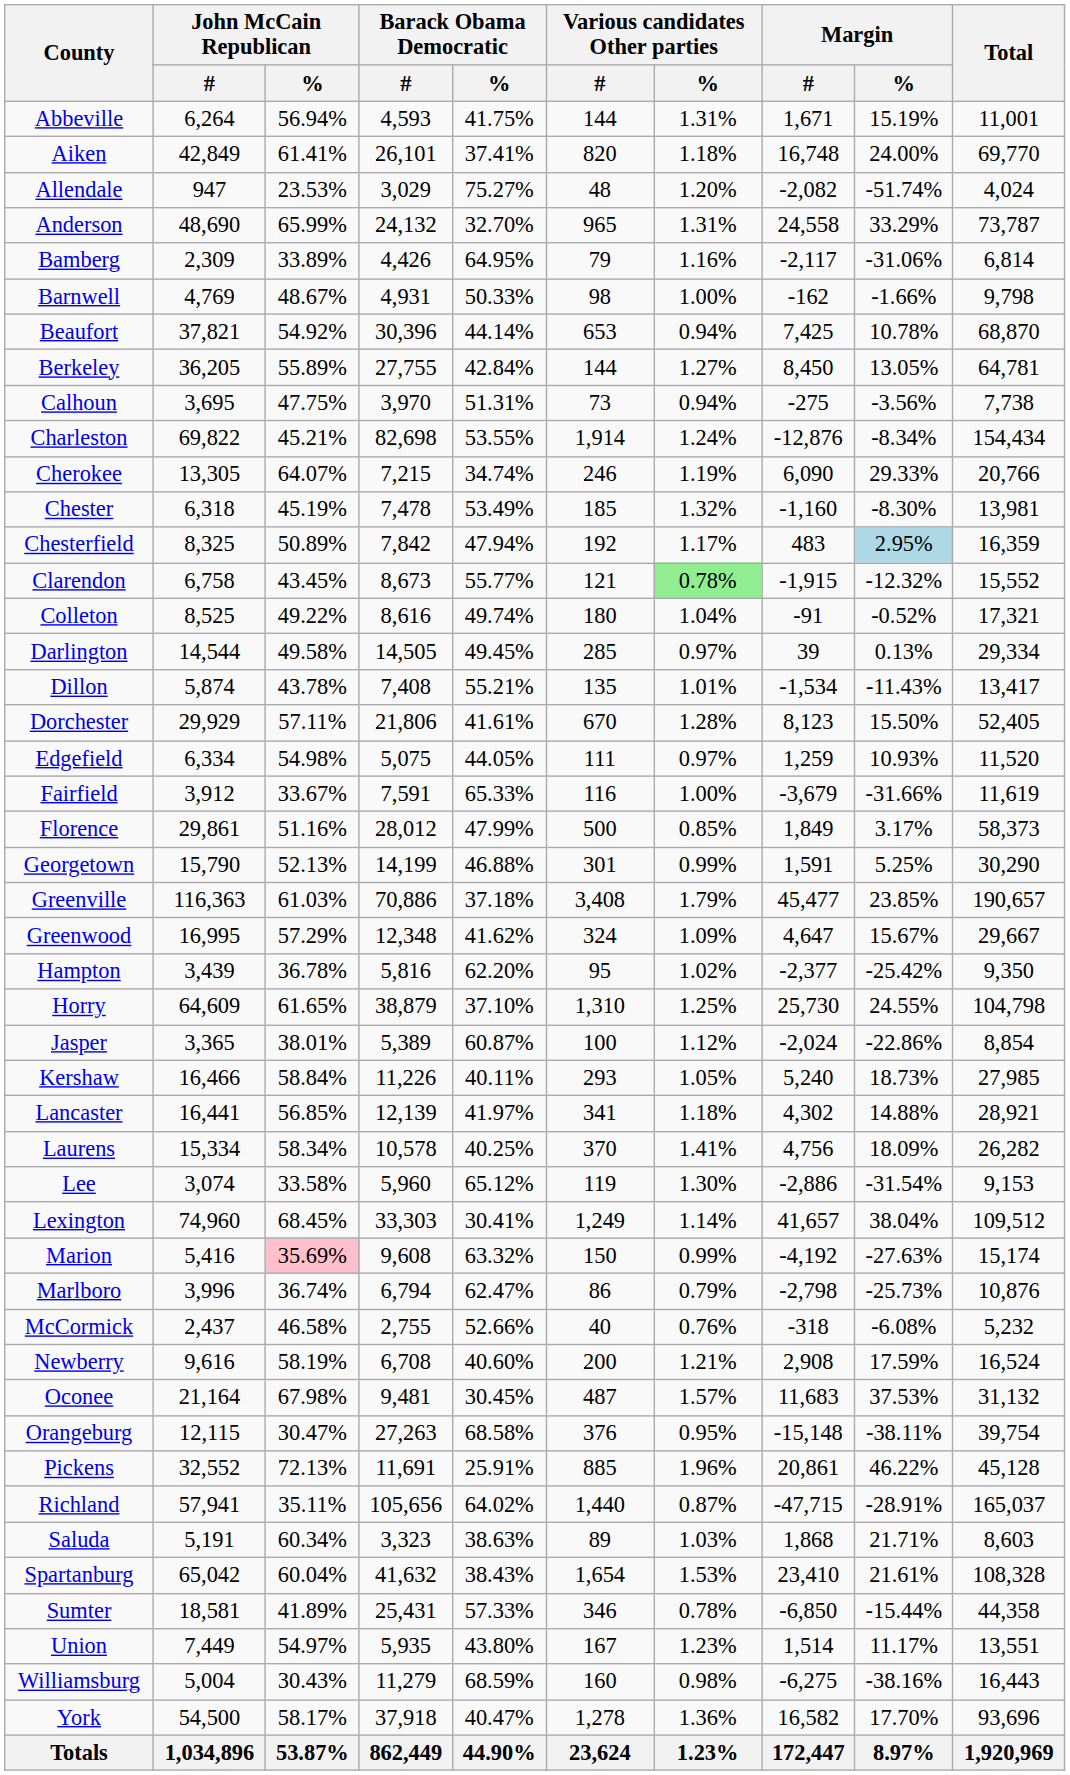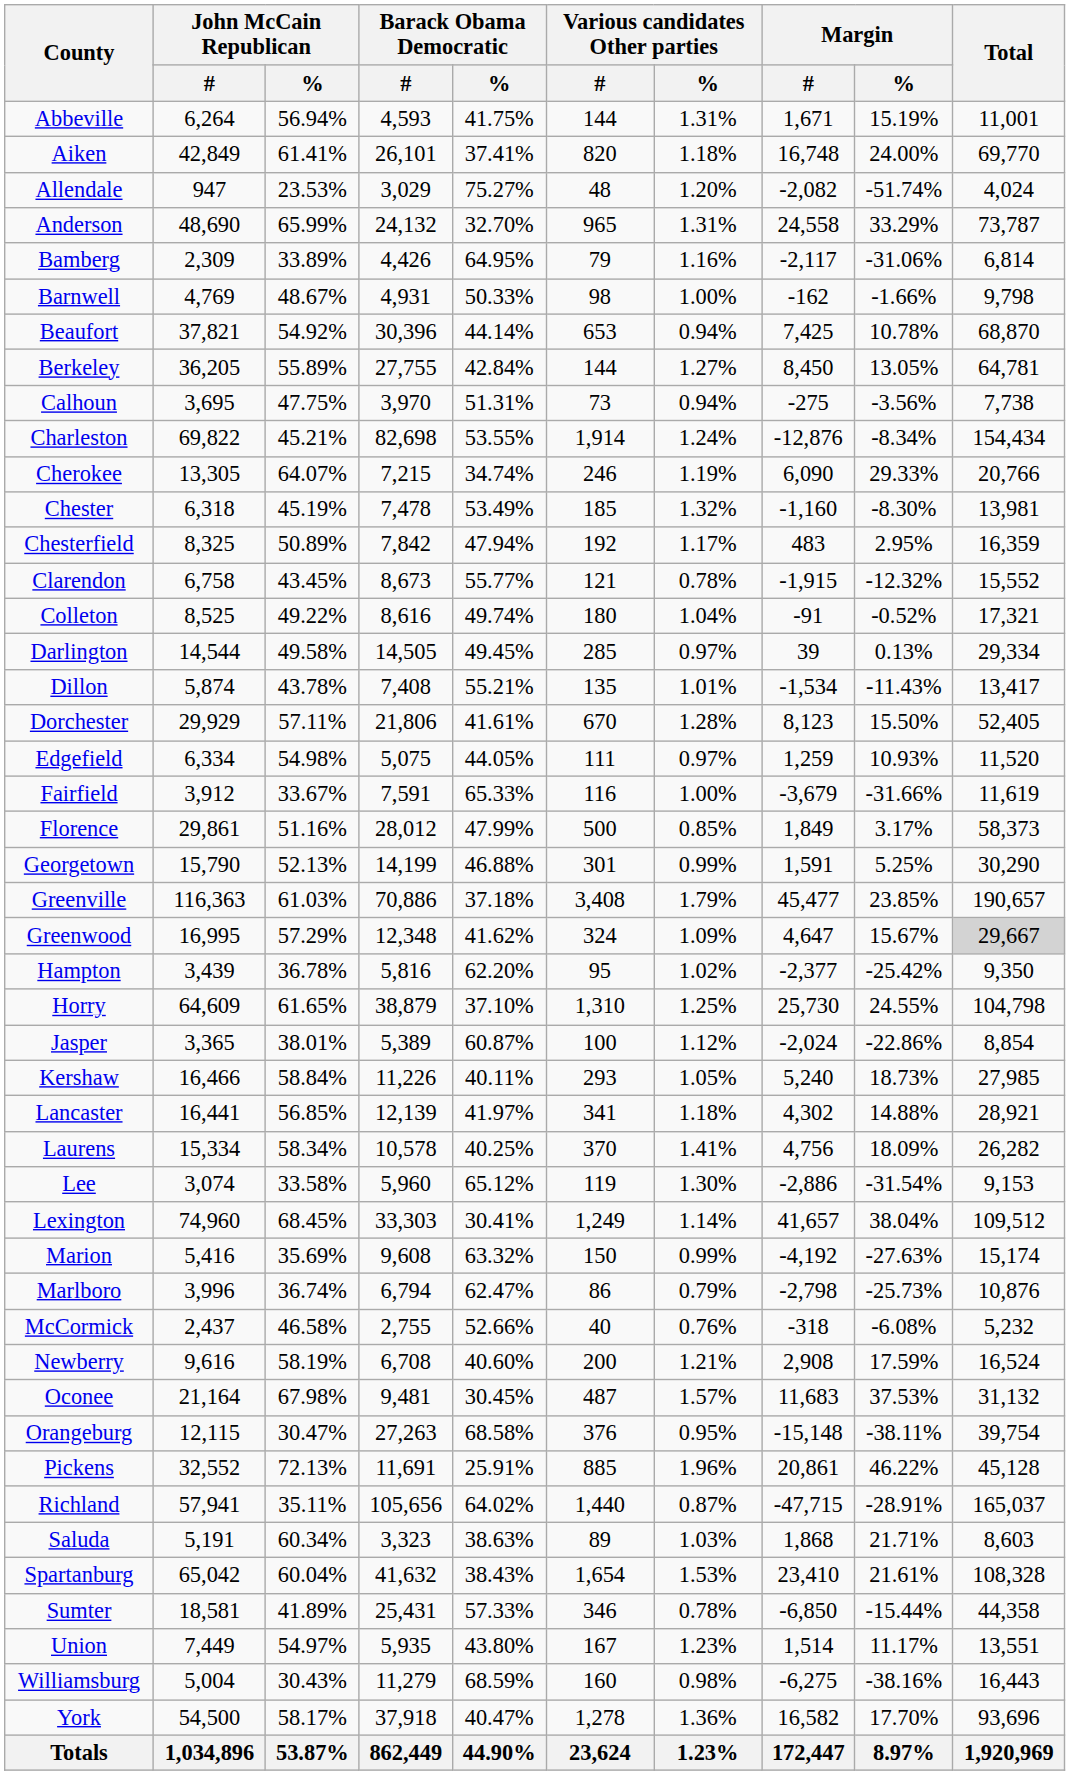(904, 544) lightblue background -> (904, 544) no background
(708, 580) lightgreen background -> (708, 580) no background
(1009, 935) no background -> (1009, 935) lightgrey background
(312, 1255) pink background -> (312, 1255) no background
